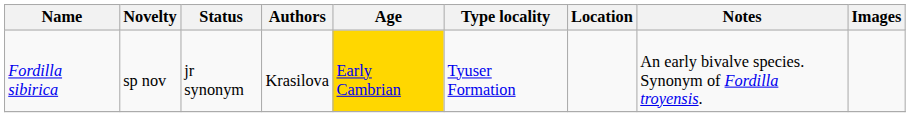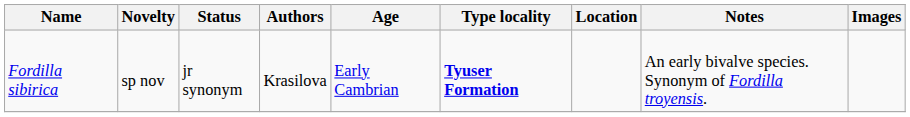(369, 80) gold background -> (367, 80) no background
(482, 80) normal -> (481, 80) bold
